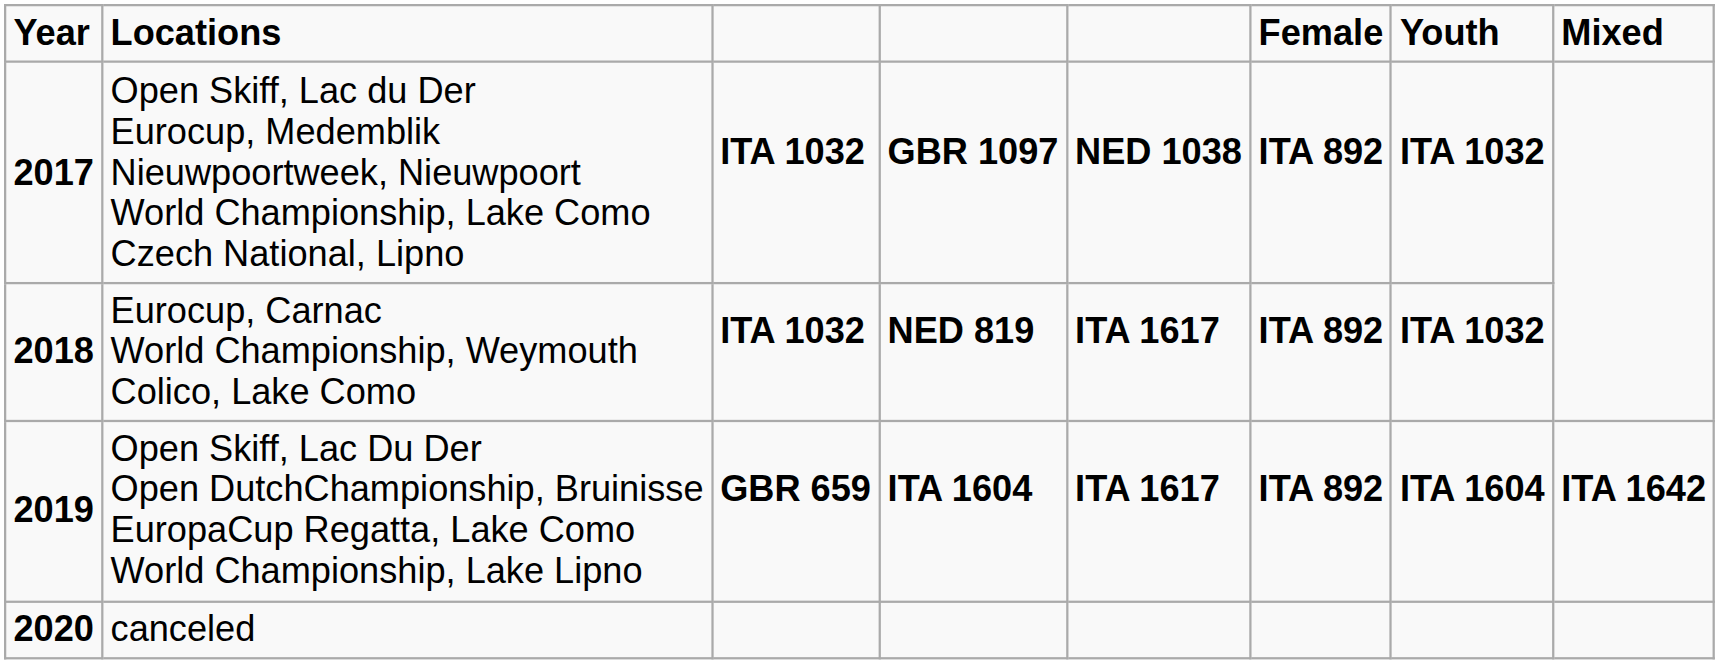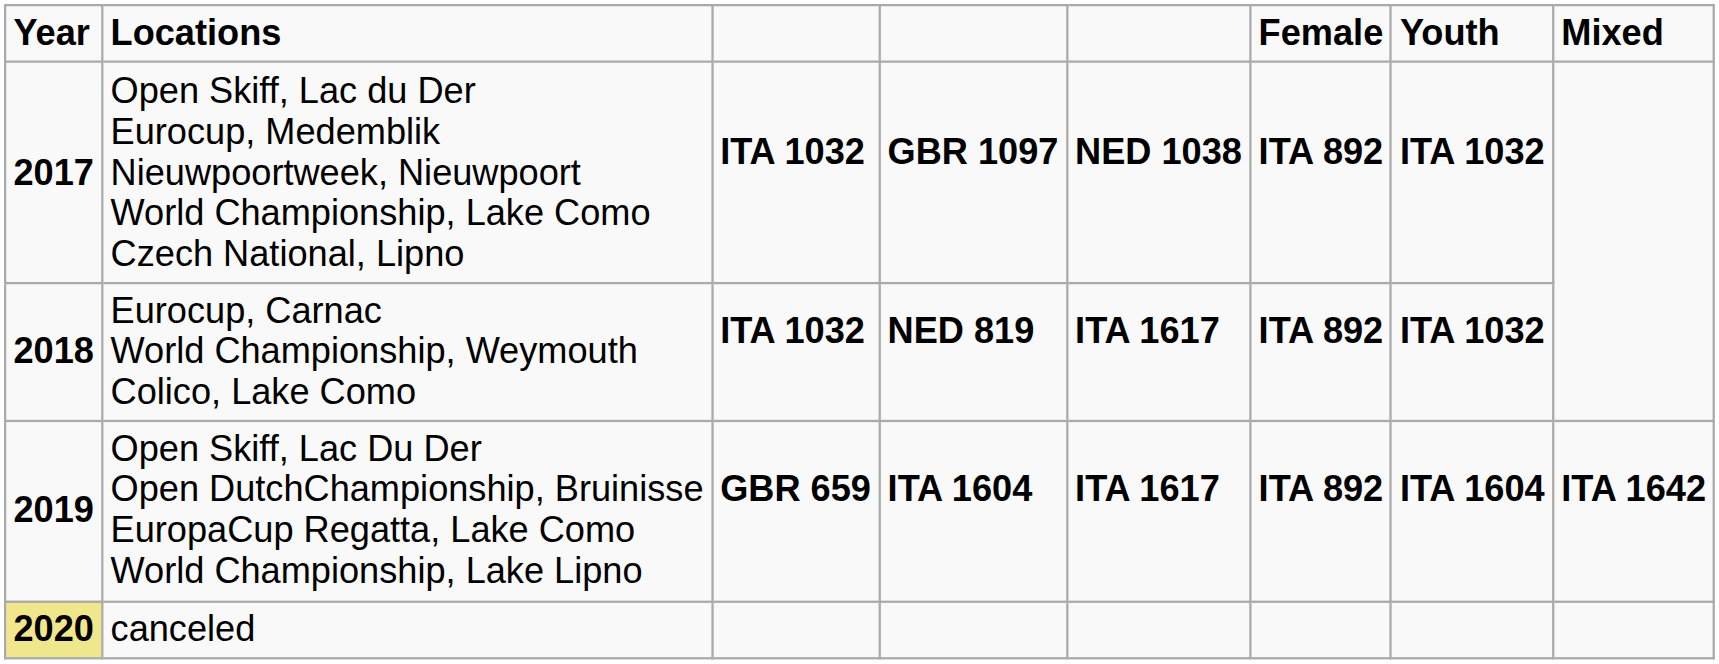(54, 628) no background -> (54, 628) khaki background
